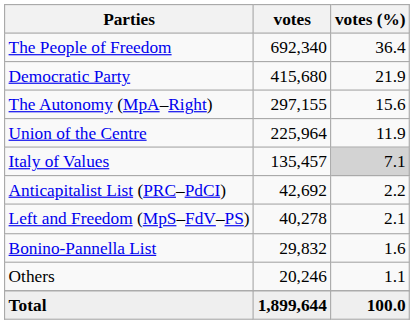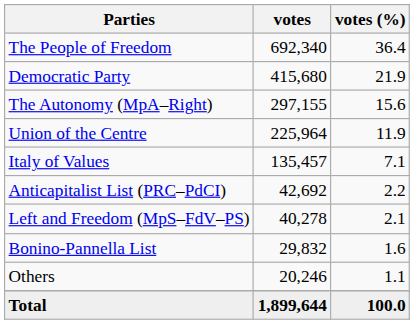(395, 161) lightgrey background -> (395, 161) no background
